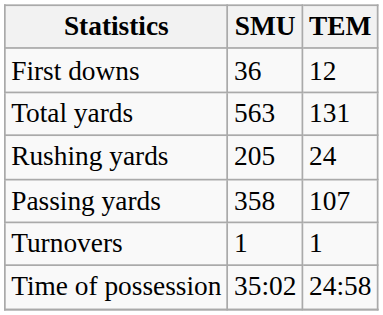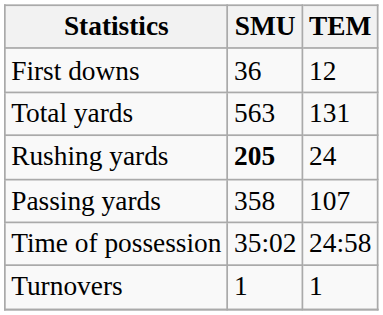(255, 156) normal -> (255, 156) bold
rows swapped: (67, 243) <-> (116, 286)
